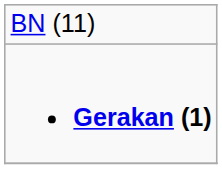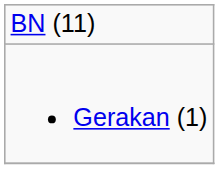(111, 118) bold -> (109, 118) normal
